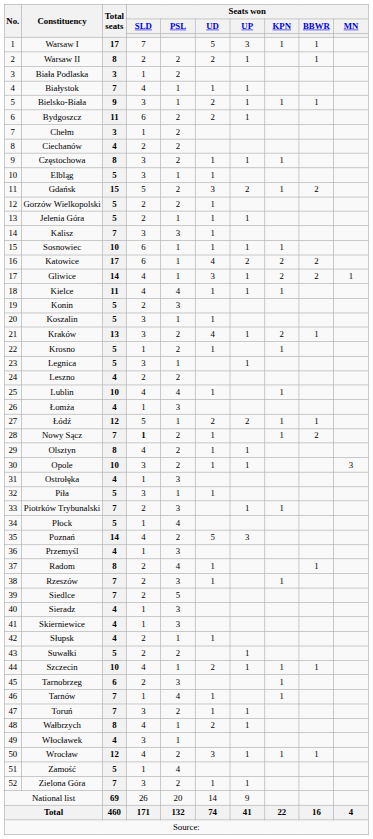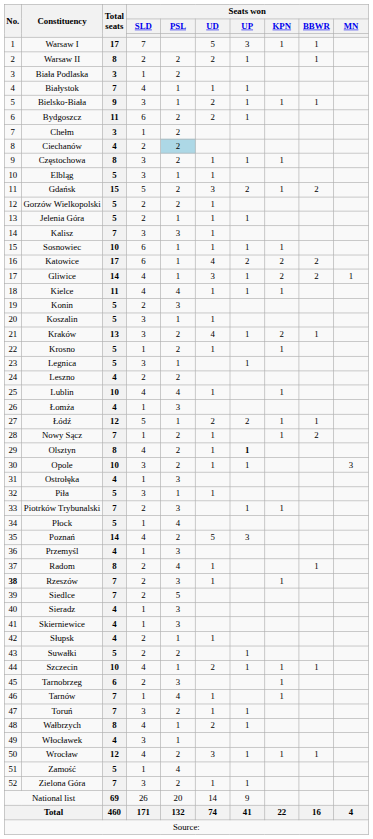(178, 146) no background -> (178, 146) lightblue background
(143, 436) bold -> (143, 436) normal
(247, 450) normal -> (247, 450) bold
(13, 581) normal -> (13, 581) bold
